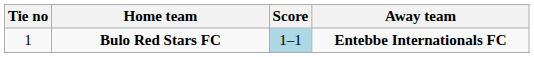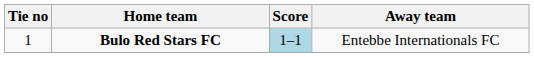(420, 40) bold -> (420, 40) normal
